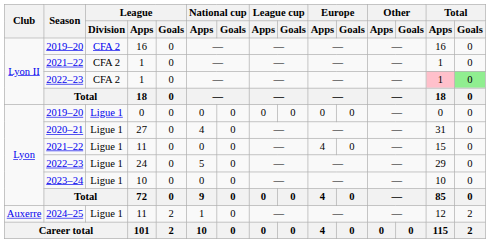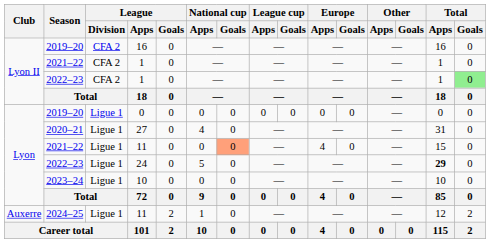(440, 79) pink background -> (440, 79) no background
(233, 146) no background -> (233, 146) lightsalmon background
(440, 163) normal -> (440, 163) bold
